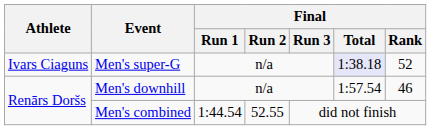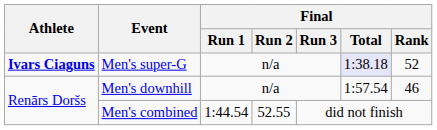(48, 64) normal -> (51, 64) bold
